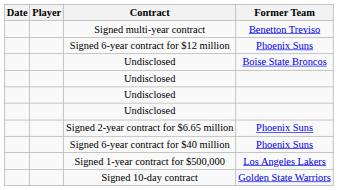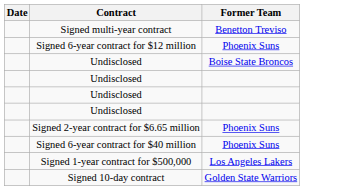- column: (47, 12)
